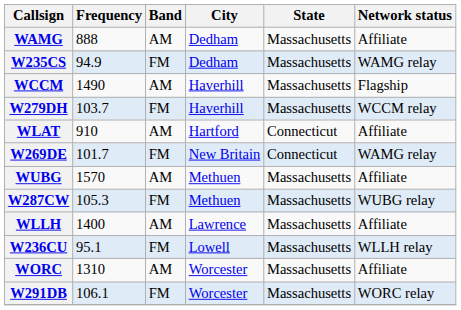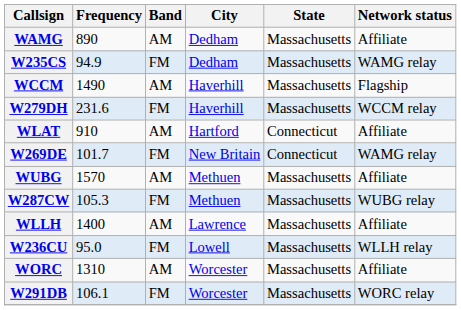(87, 39) 888 -> (87, 39) 890
(92, 108) 103.7 -> (92, 108) 231.6
(89, 246) 95.1 -> (89, 246) 95.0
